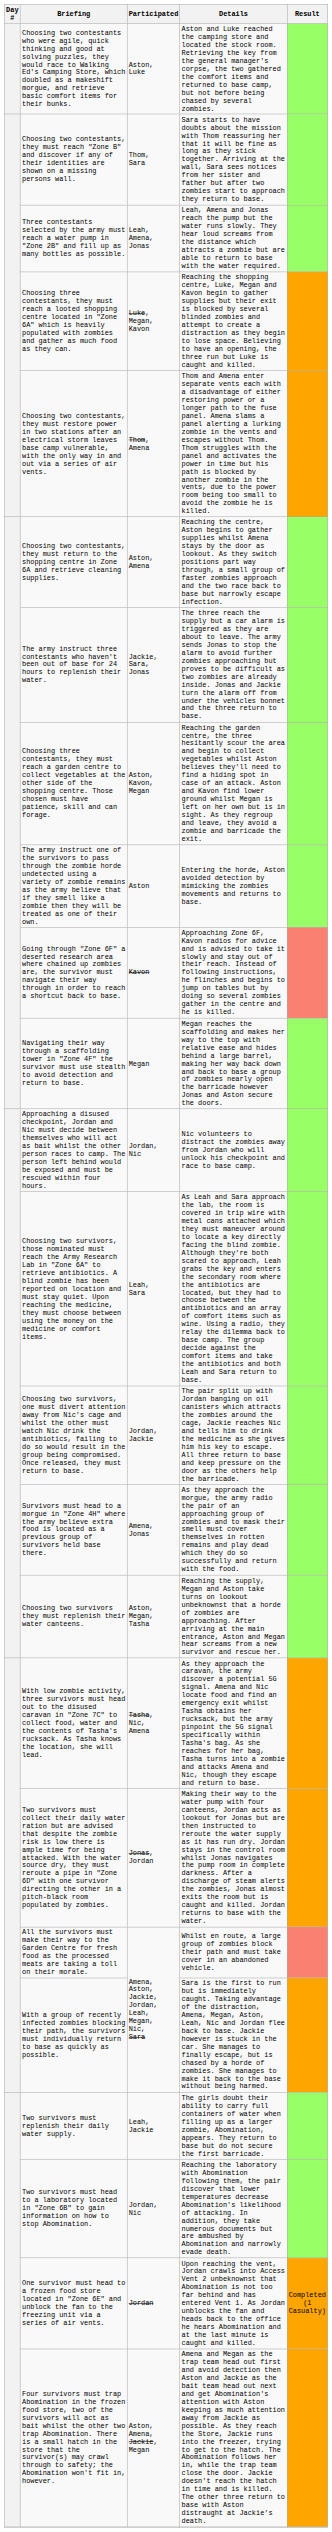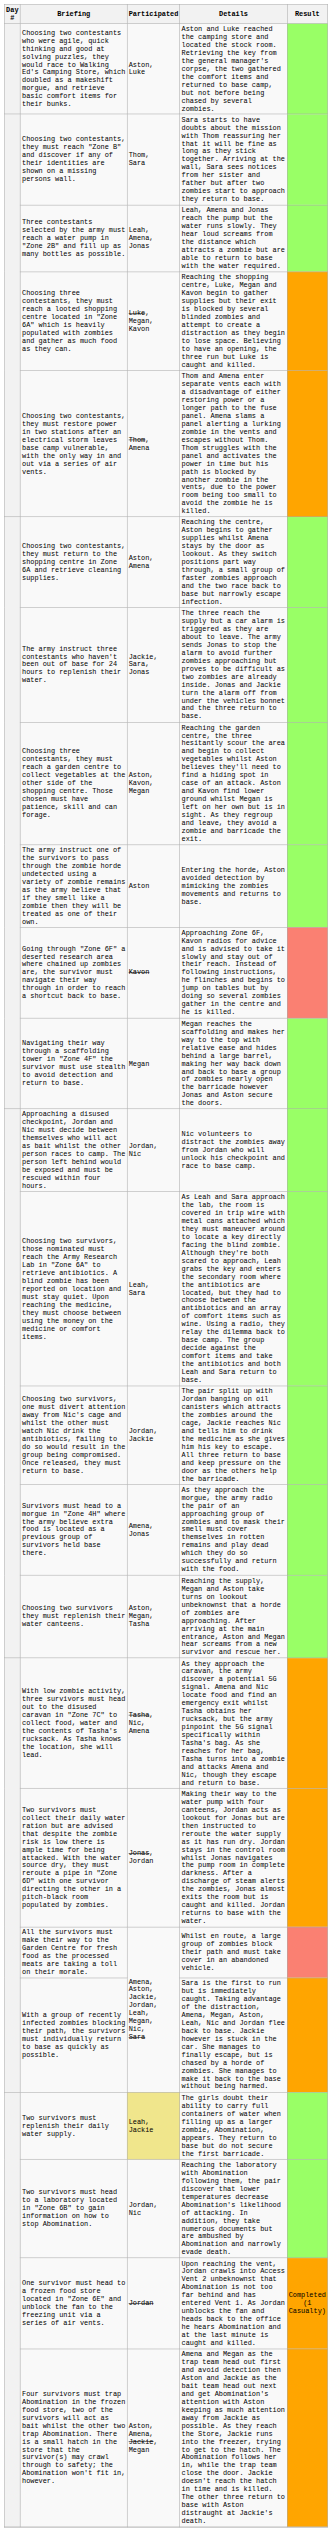(141, 2126) no background -> (141, 2126) khaki background
